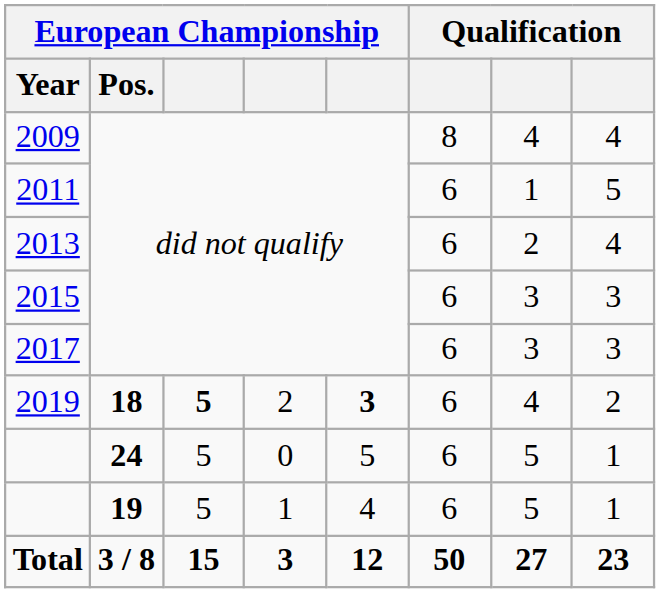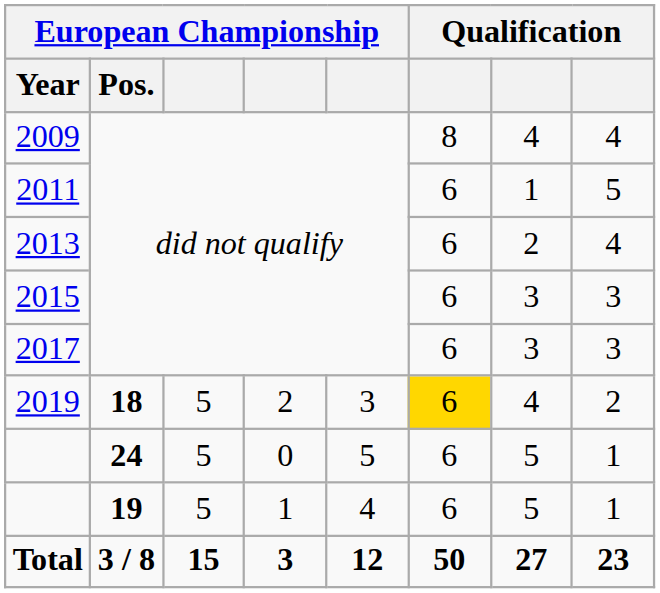(203, 402) bold -> (203, 402) normal
(367, 402) bold -> (367, 402) normal
(449, 402) no background -> (449, 402) gold background
